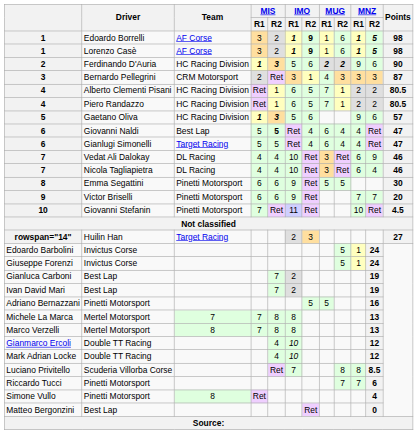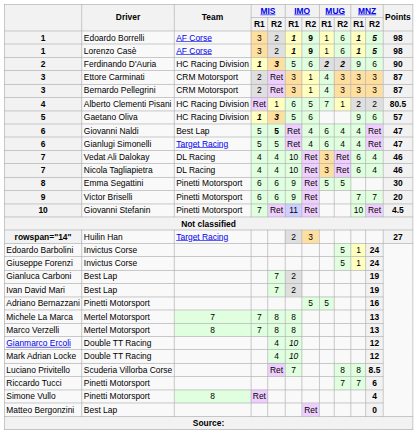+ row: (43, 77)
- row: (43, 104)
(374, 157) 9 -> (374, 157) 4
